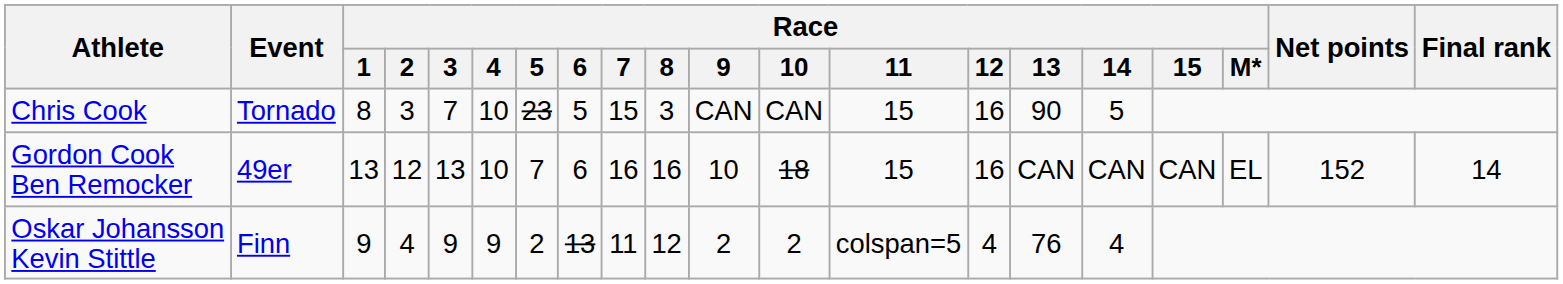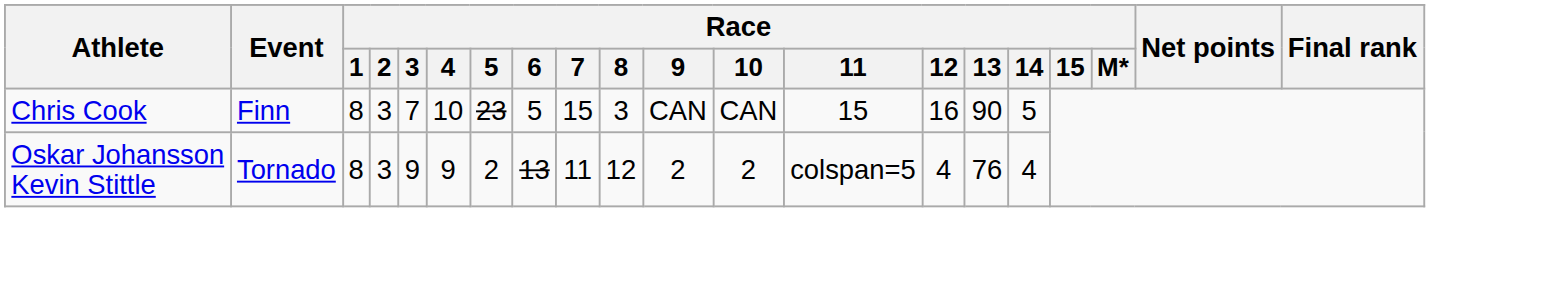(286, 111) Tornado -> (264, 111) Finn
- row: (102, 169)
(264, 243) Finn -> (286, 169) Tornado
(364, 243) 9 -> (356, 169) 8
(407, 243) 4 -> (384, 169) 3
